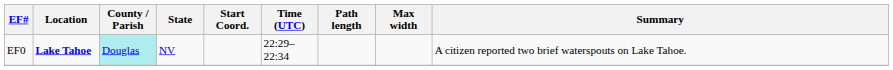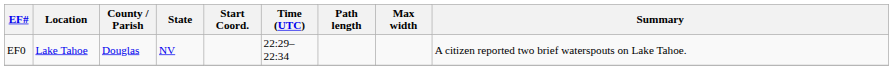(63, 50) bold -> (62, 50) normal
(121, 50) paleturquoise background -> (121, 50) no background
